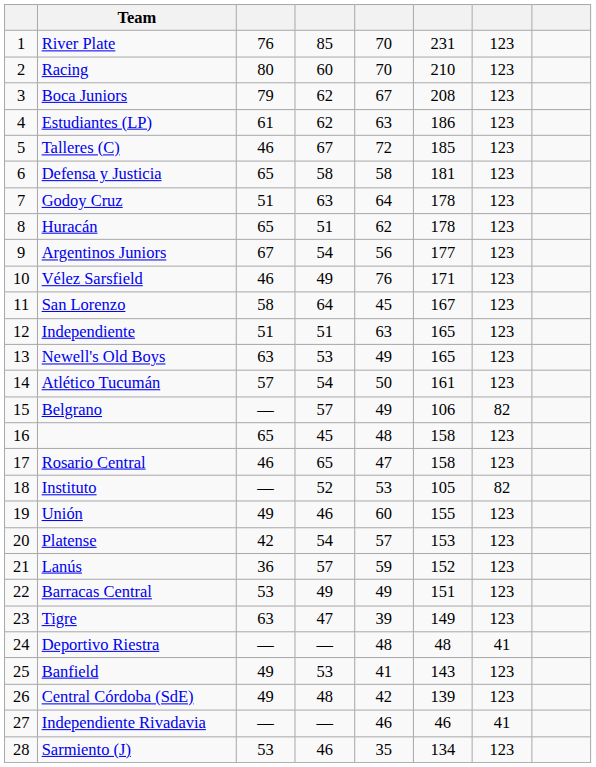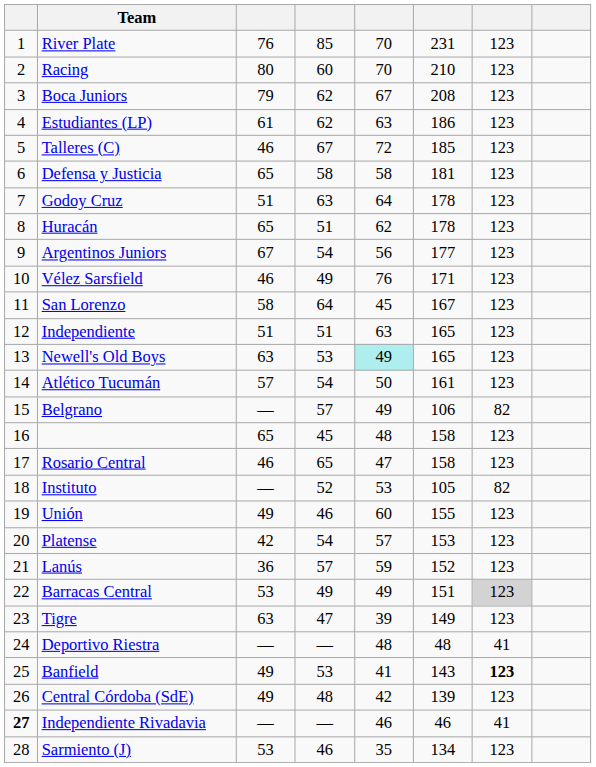(384, 357) no background -> (384, 357) paleturquoise background
(502, 592) no background -> (502, 592) lightgrey background
(502, 670) normal -> (502, 670) bold
(21, 723) normal -> (21, 723) bold
